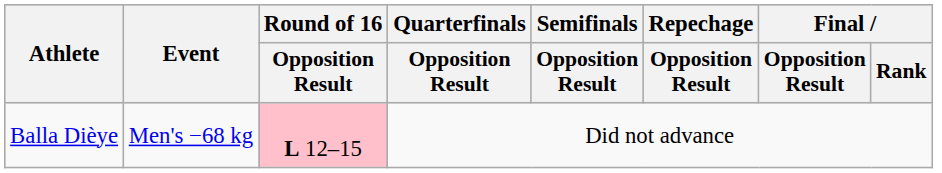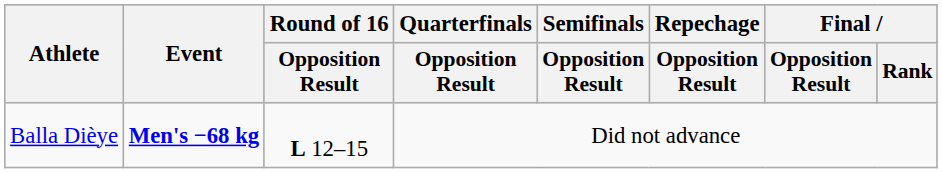(191, 135) normal -> (194, 135) bold
(323, 148) pink background -> (329, 148) no background
